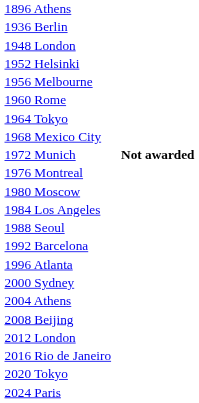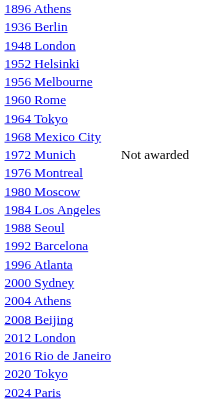(158, 155) bold -> (155, 155) normal
